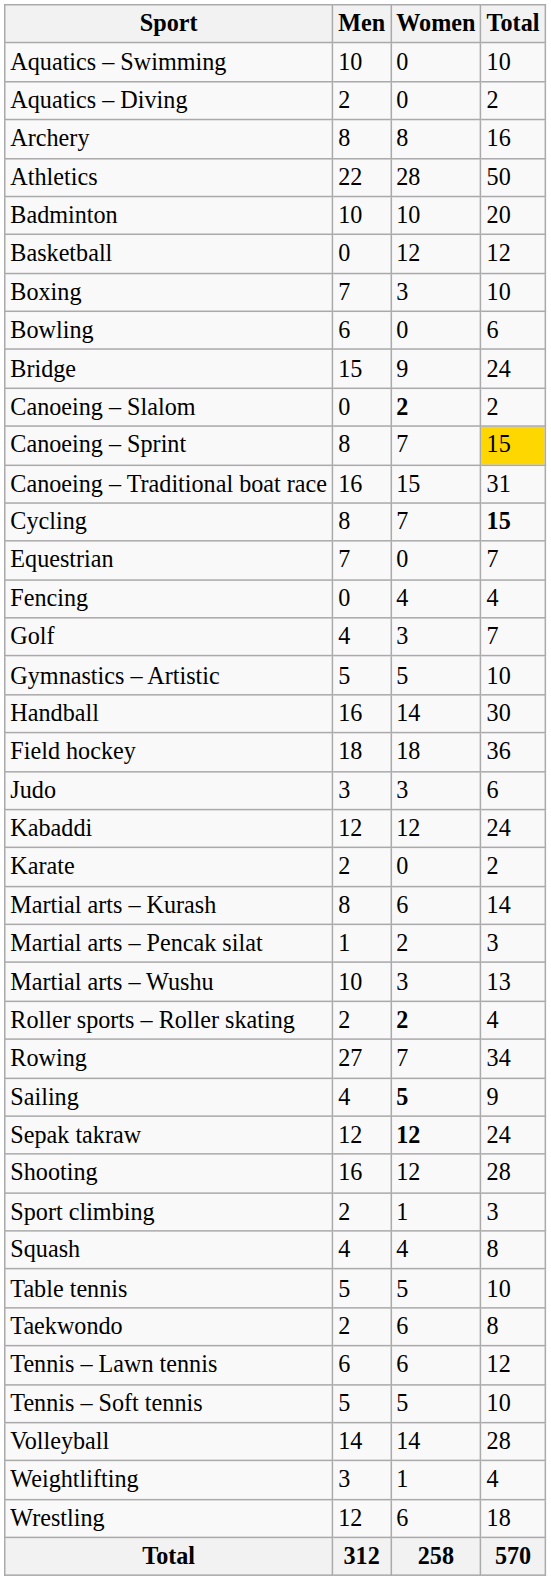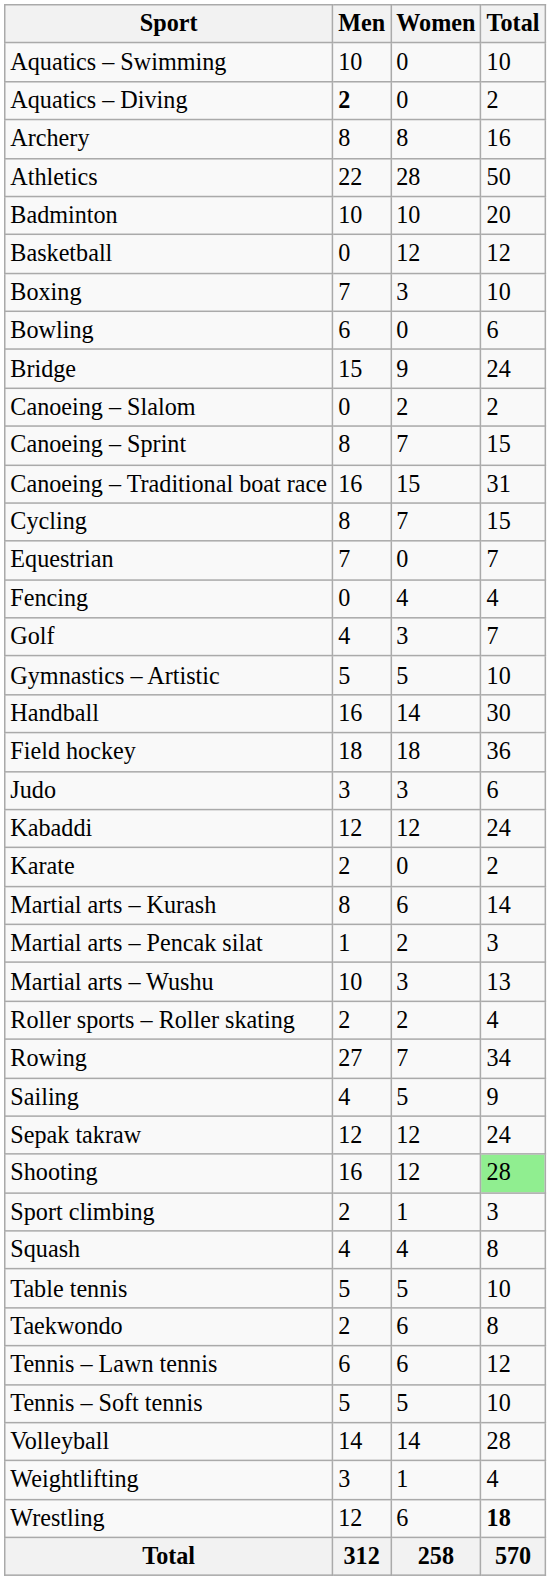(344, 100) normal -> (344, 100) bold
(402, 406) bold -> (402, 406) normal
(499, 445) gold background -> (499, 445) no background
(499, 521) bold -> (499, 521) normal
(402, 1019) bold -> (402, 1019) normal
(402, 1096) bold -> (402, 1096) normal
(408, 1134) bold -> (408, 1134) normal
(499, 1173) no background -> (499, 1173) lightgreen background
(499, 1517) normal -> (499, 1517) bold
